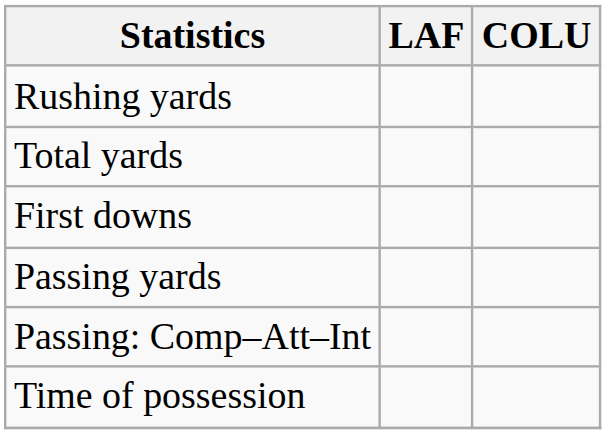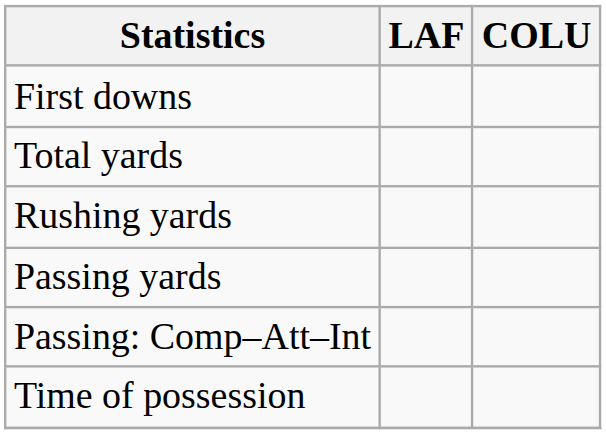rows swapped: (103, 215) <-> (123, 95)
